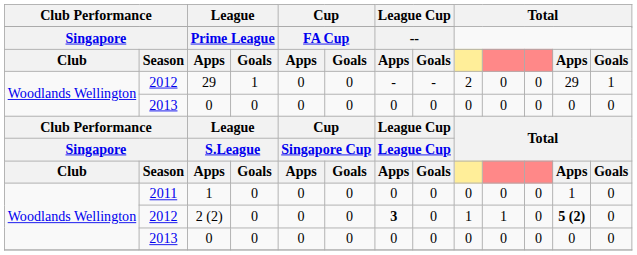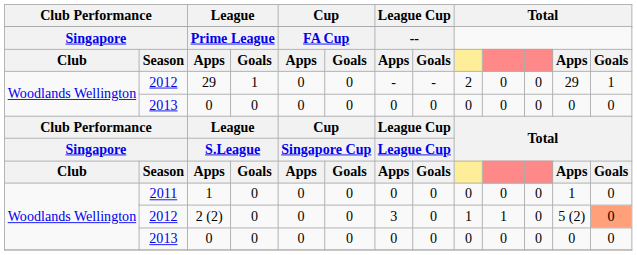(394, 216) bold -> (394, 216) normal
(572, 216) bold -> (572, 216) normal
(611, 216) no background -> (611, 216) lightsalmon background
